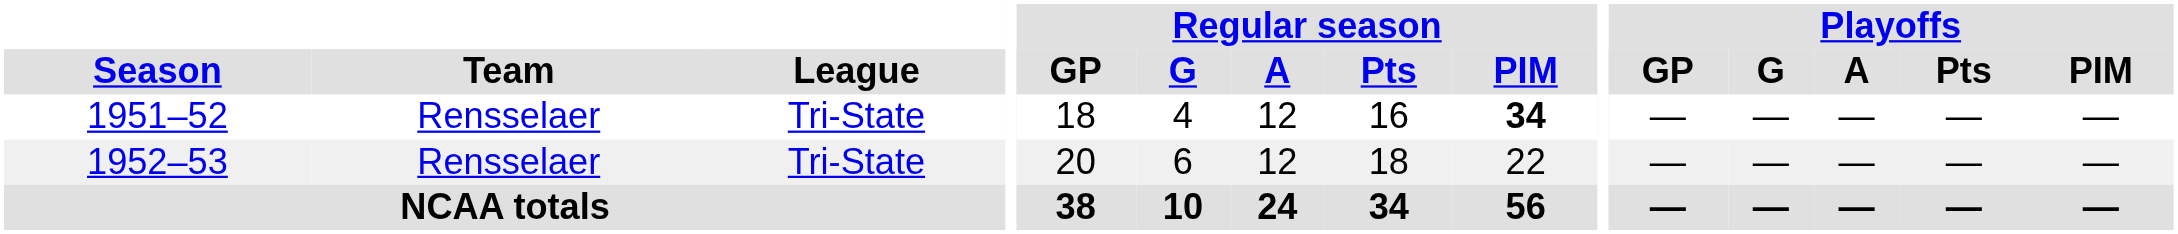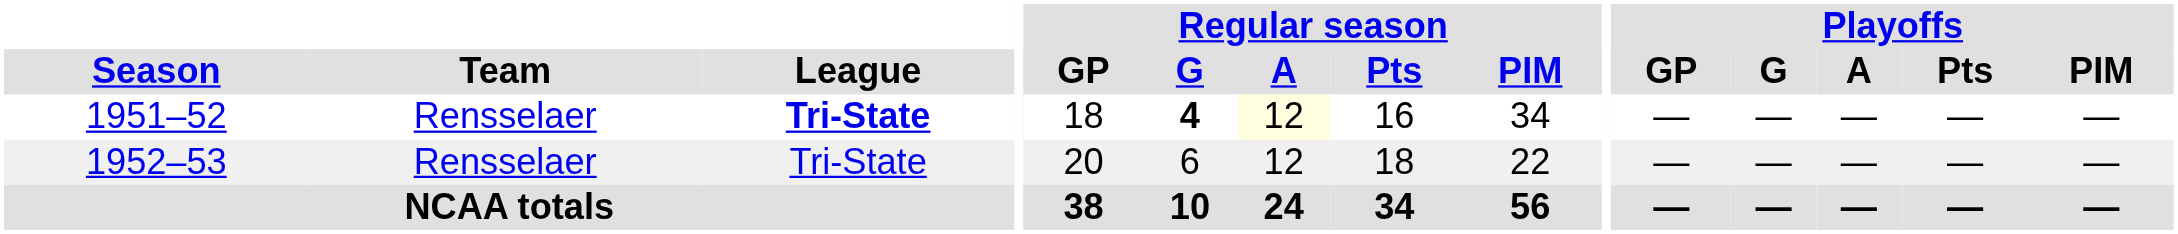(856, 116) normal -> (858, 116) bold
(1183, 116) normal -> (1190, 116) bold
(1277, 116) no background -> (1284, 116) lightyellow background
(1526, 116) bold -> (1530, 116) normal
